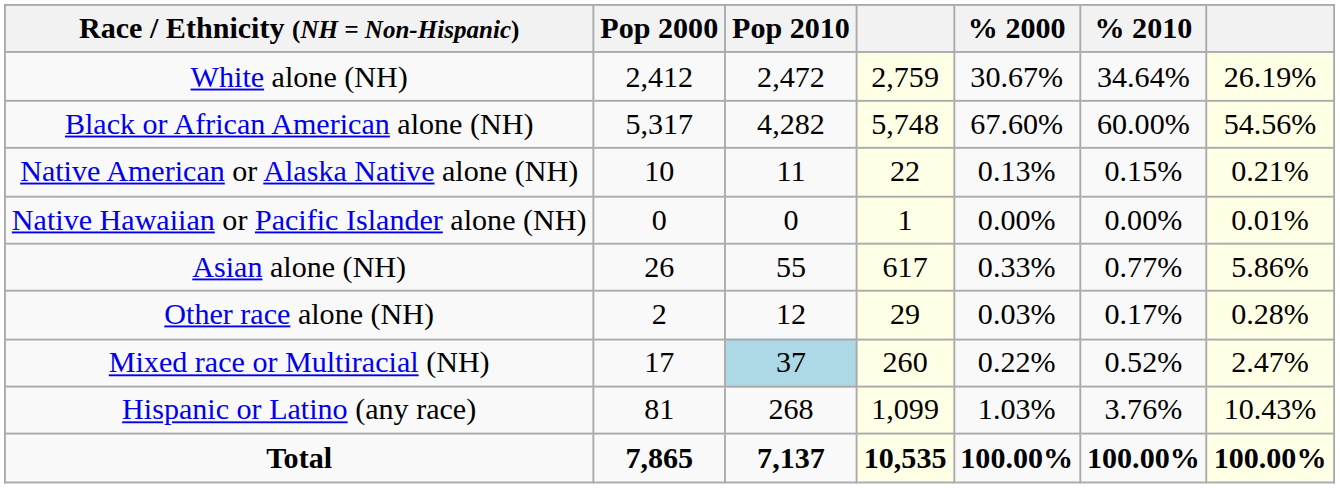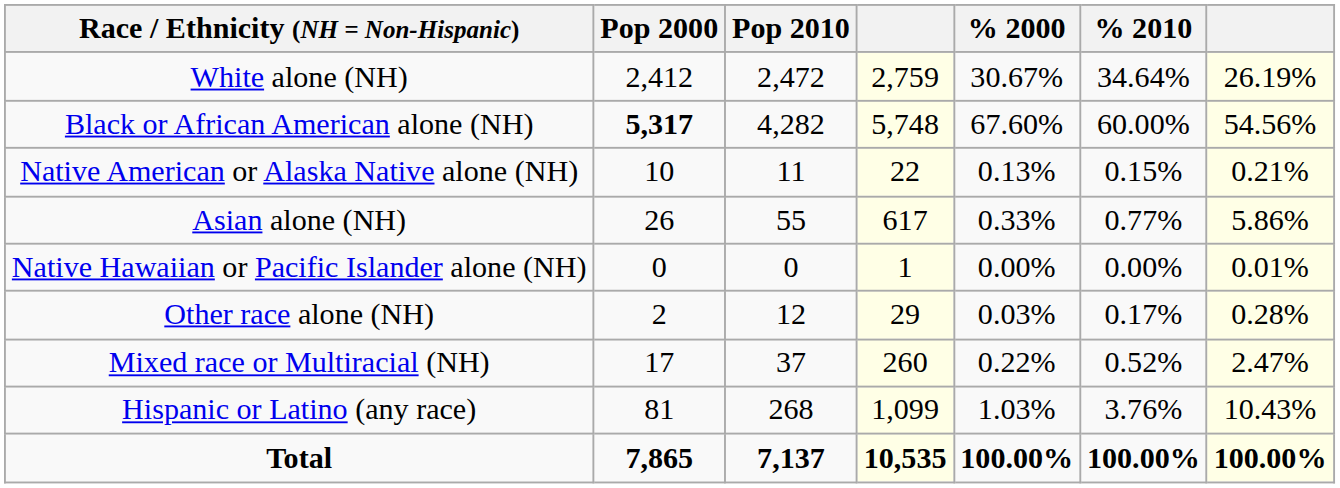(659, 123) normal -> (659, 123) bold
rows swapped: (299, 266) <-> (299, 219)
(791, 362) lightblue background -> (791, 362) no background
